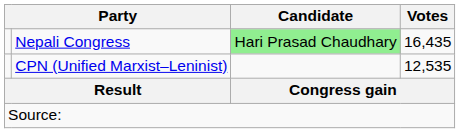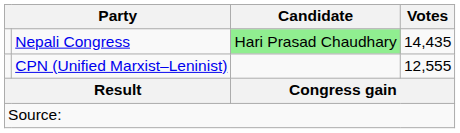(428, 41) 16,435 -> (428, 41) 14,435
(428, 66) 12,535 -> (428, 66) 12,555
